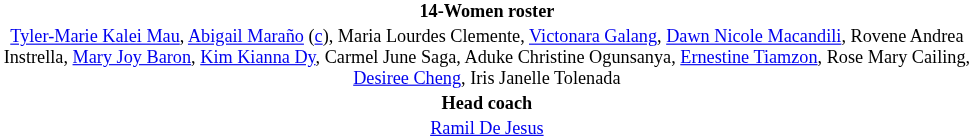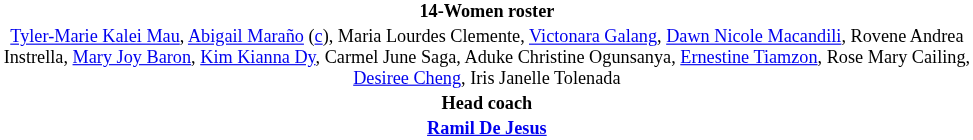(487, 127) normal -> (487, 127) bold
